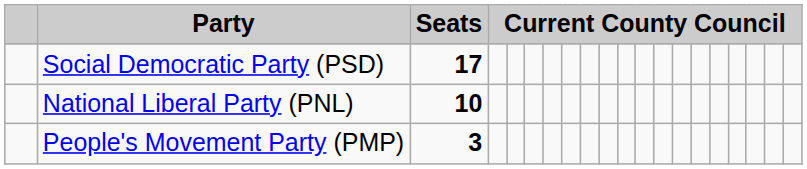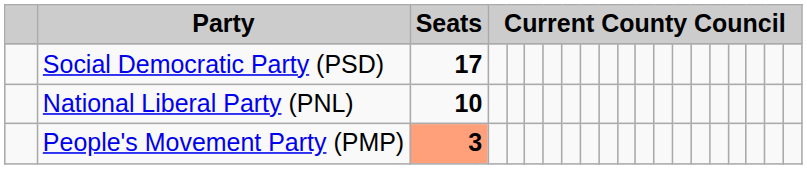(475, 143) no background -> (475, 143) lightsalmon background
